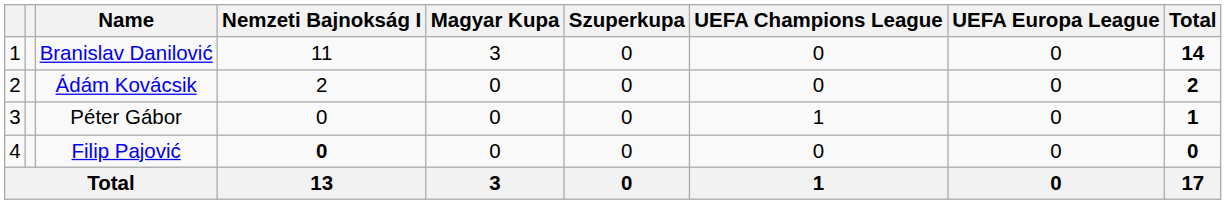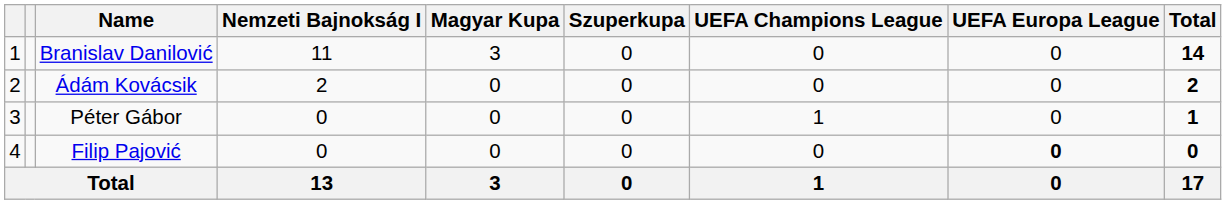(322, 150) bold -> (322, 150) normal
(1056, 150) normal -> (1056, 150) bold
